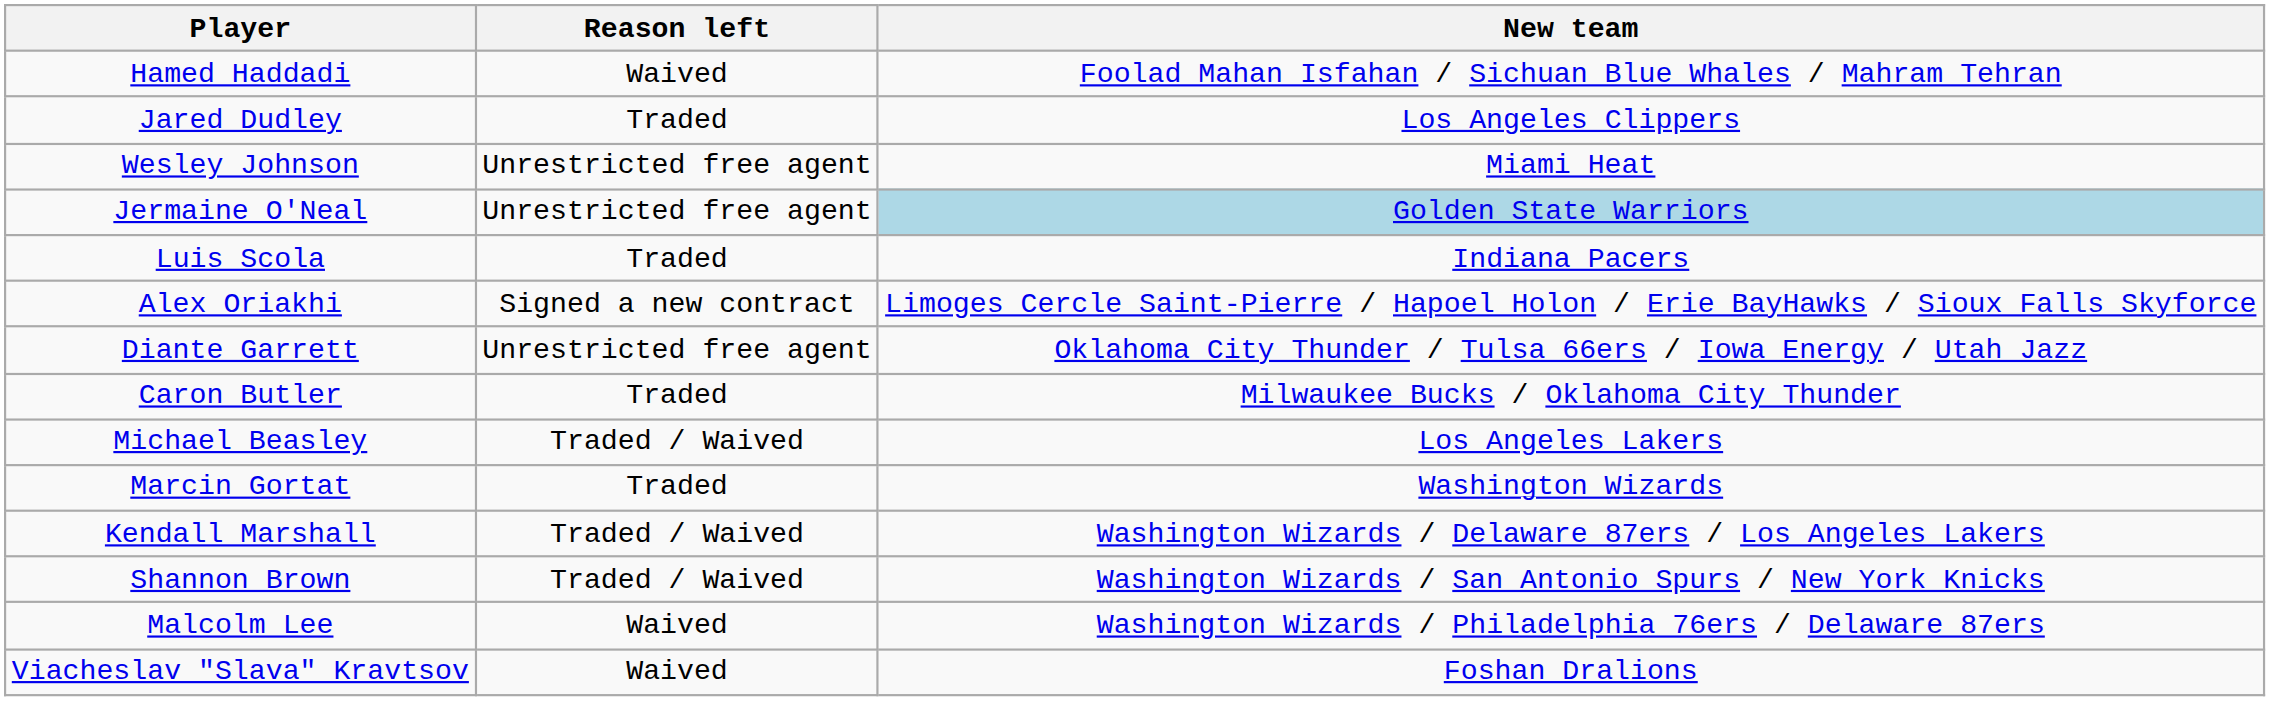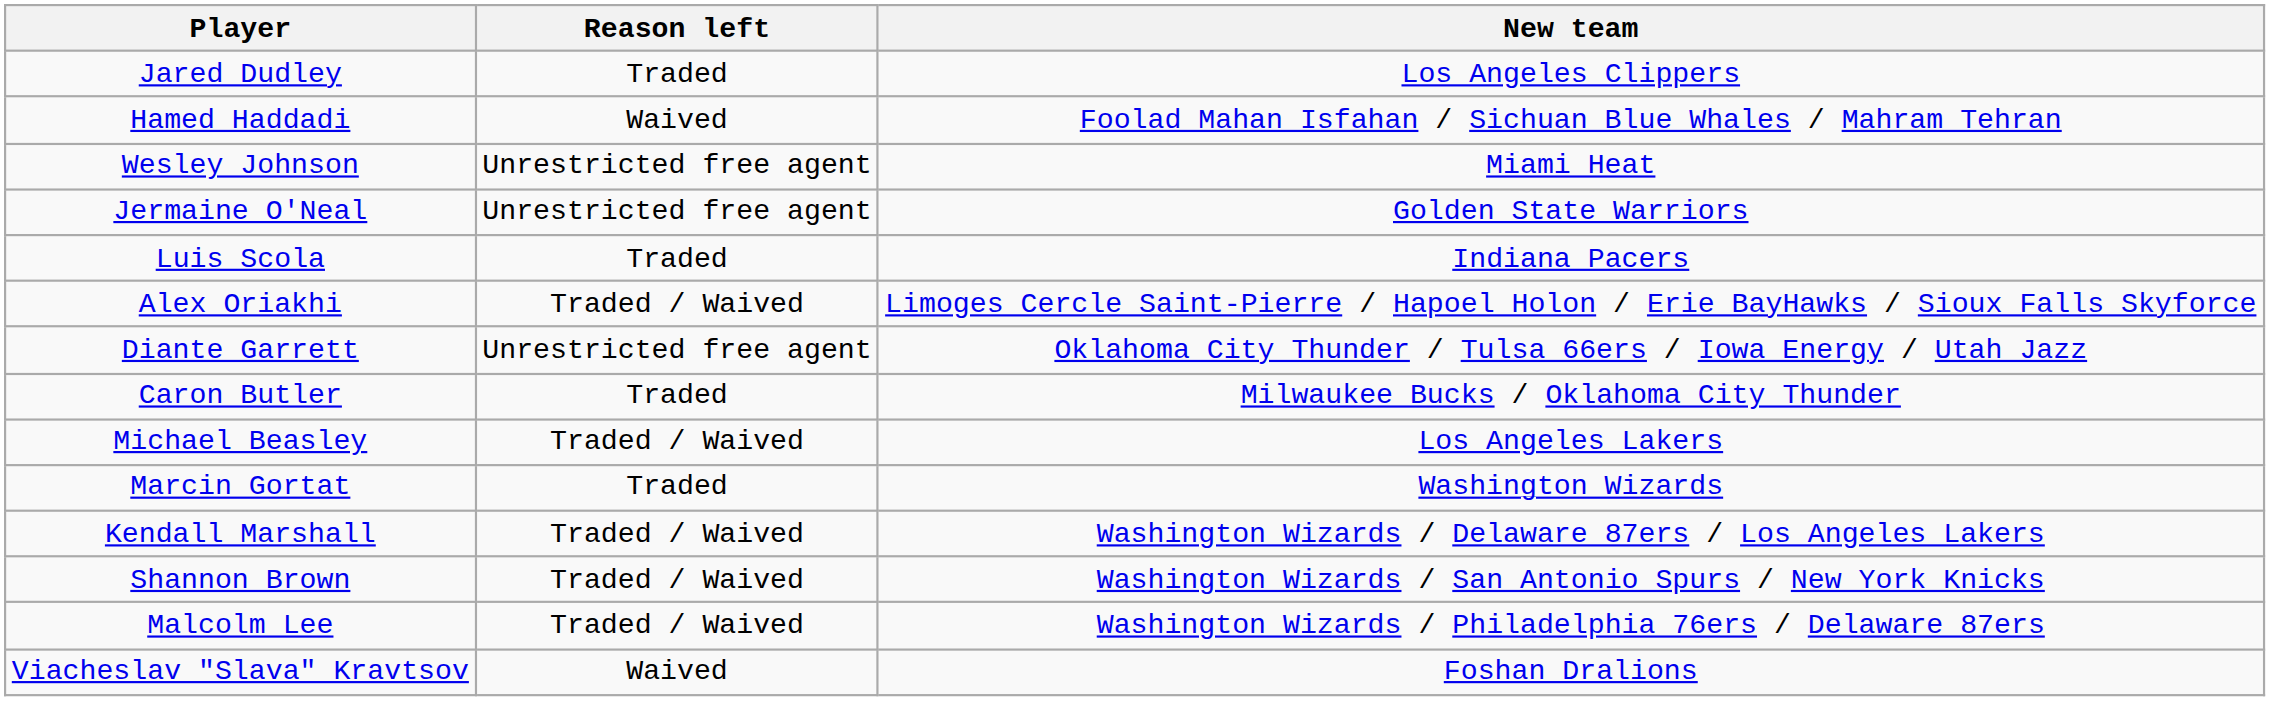rows swapped: (240, 74) <-> (240, 120)
(1571, 212) lightblue background -> (1571, 212) no background
(677, 304) Signed a new contract -> (677, 304) Traded / Waived
(677, 626) Waived -> (677, 626) Traded / Waived
